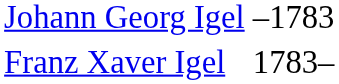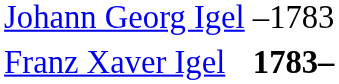(294, 61) normal -> (294, 61) bold
